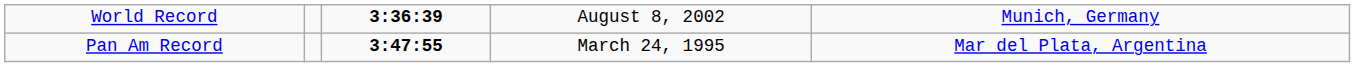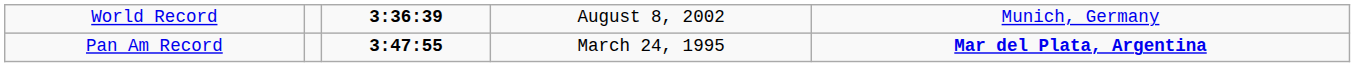(1081, 48) normal -> (1081, 48) bold
